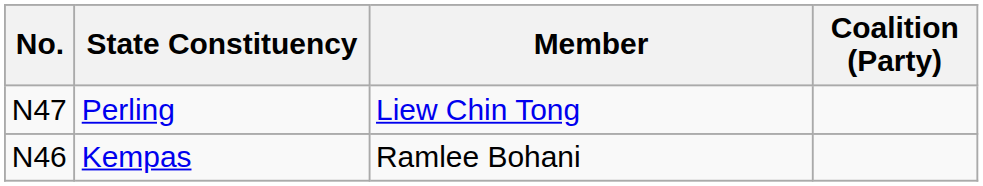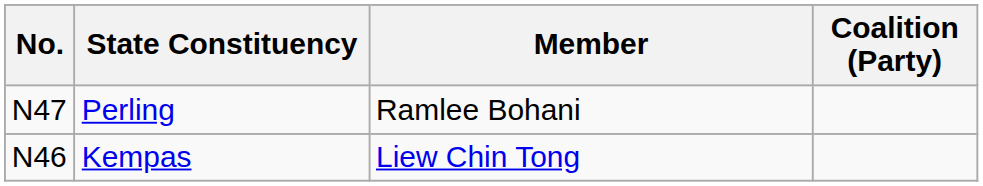(478, 109) Liew Chin Tong -> (478, 109) Ramlee Bohani
(478, 156) Ramlee Bohani -> (478, 156) Liew Chin Tong
